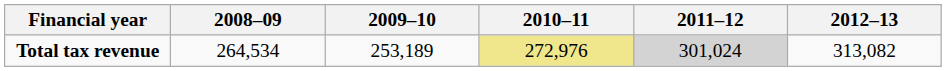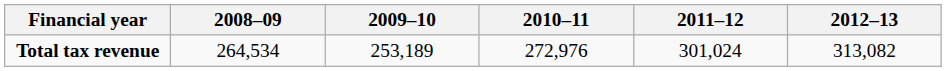(556, 50) khaki background -> (556, 50) no background
(710, 50) lightgrey background -> (710, 50) no background
